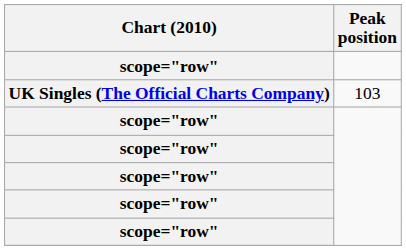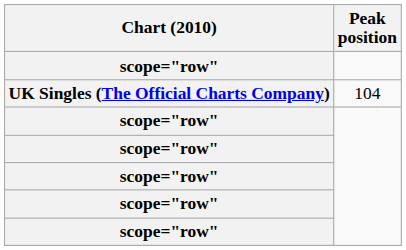(367, 93) 103 -> (367, 93) 104
